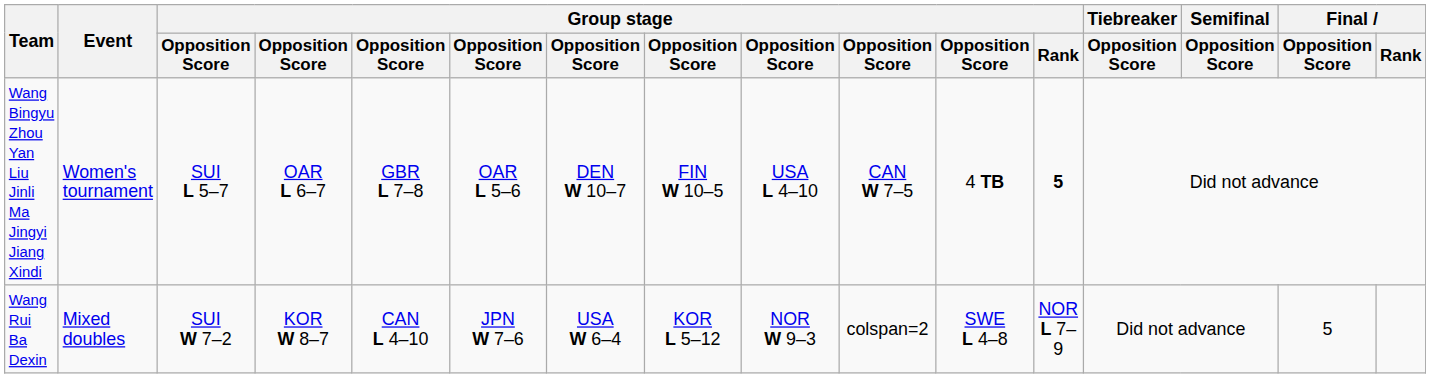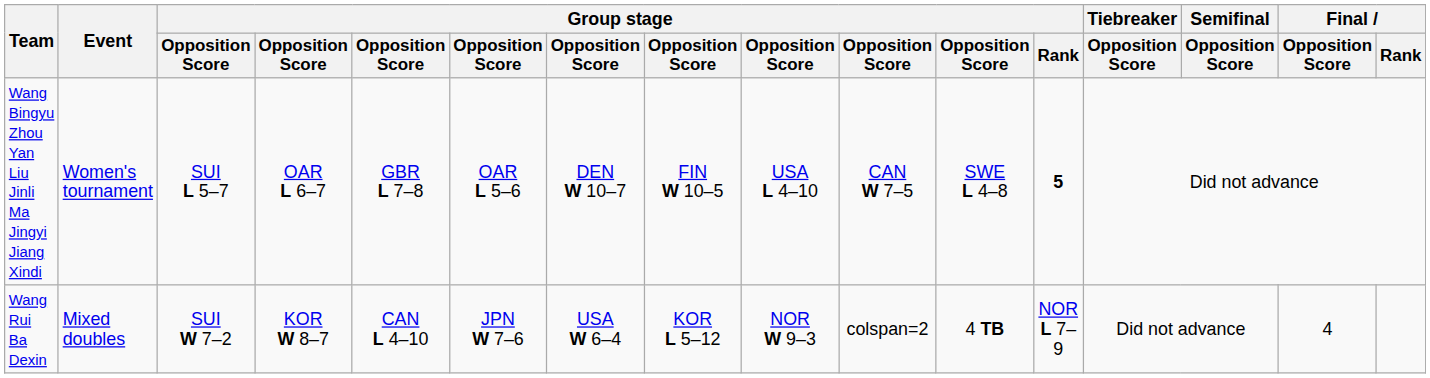(985, 182) 4 TB -> (985, 182) SWE L 4–8
(985, 329) SWE L 4–8 -> (985, 329) 4 TB
(1327, 329) 5 -> (1327, 329) 4
